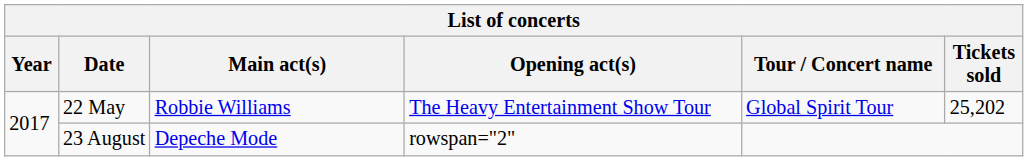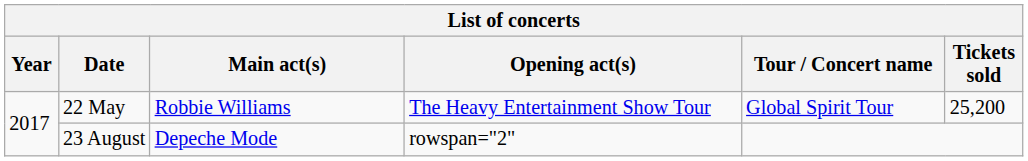(977, 107) 25,202 -> (977, 107) 25,200
